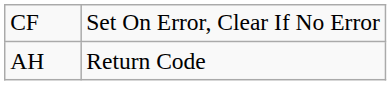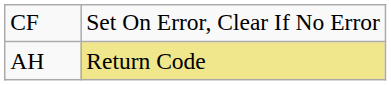(146, 60) no background -> (146, 60) khaki background
